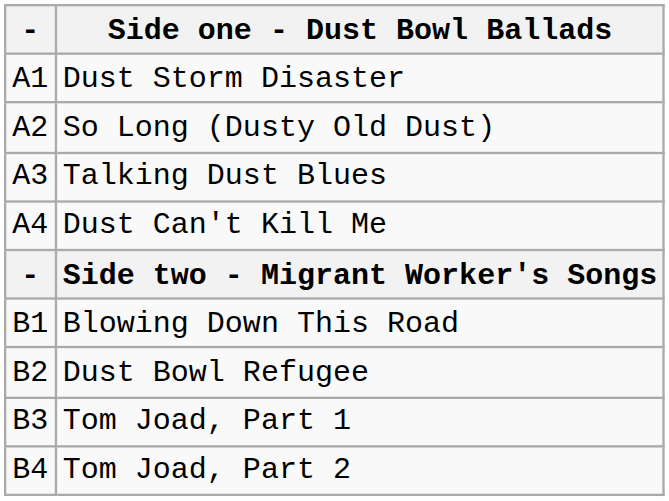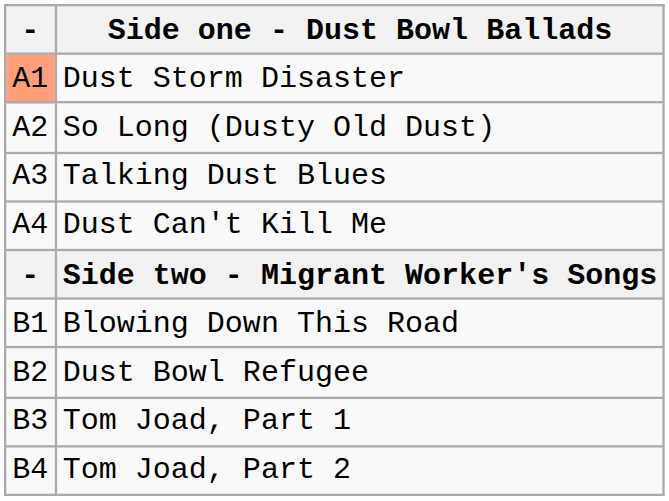(30, 79) no background -> (30, 79) lightsalmon background
